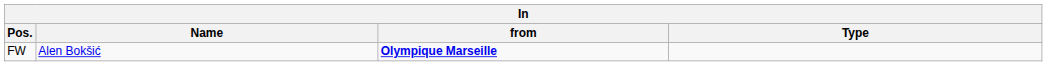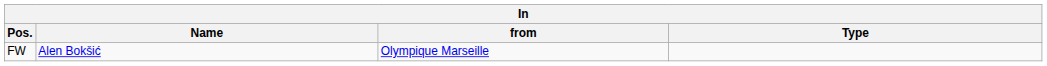(439, 52) bold -> (435, 52) normal
